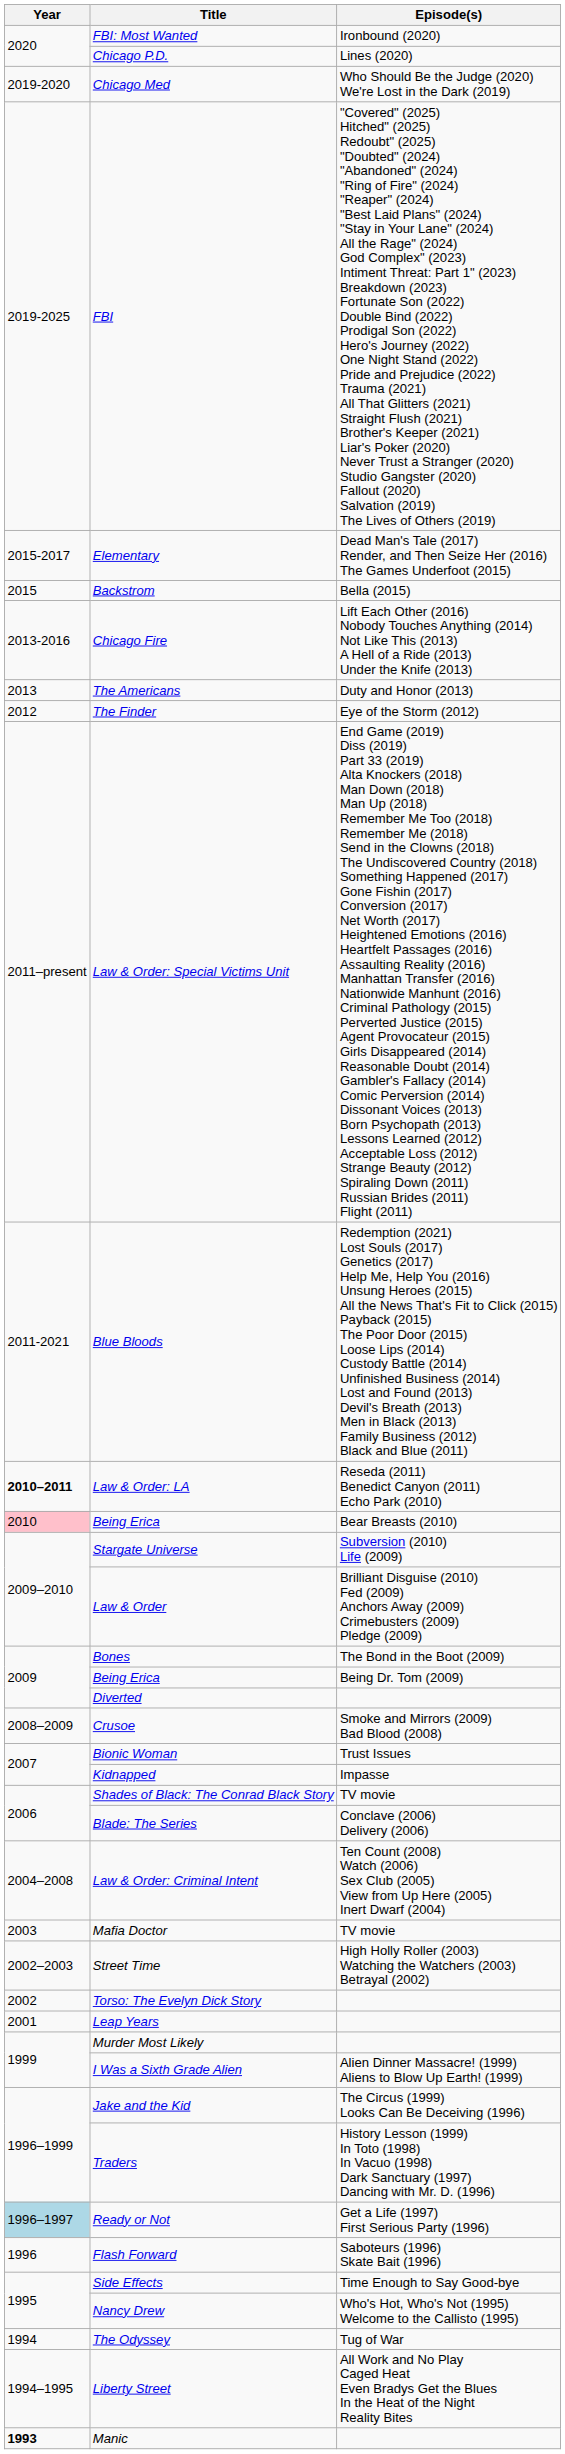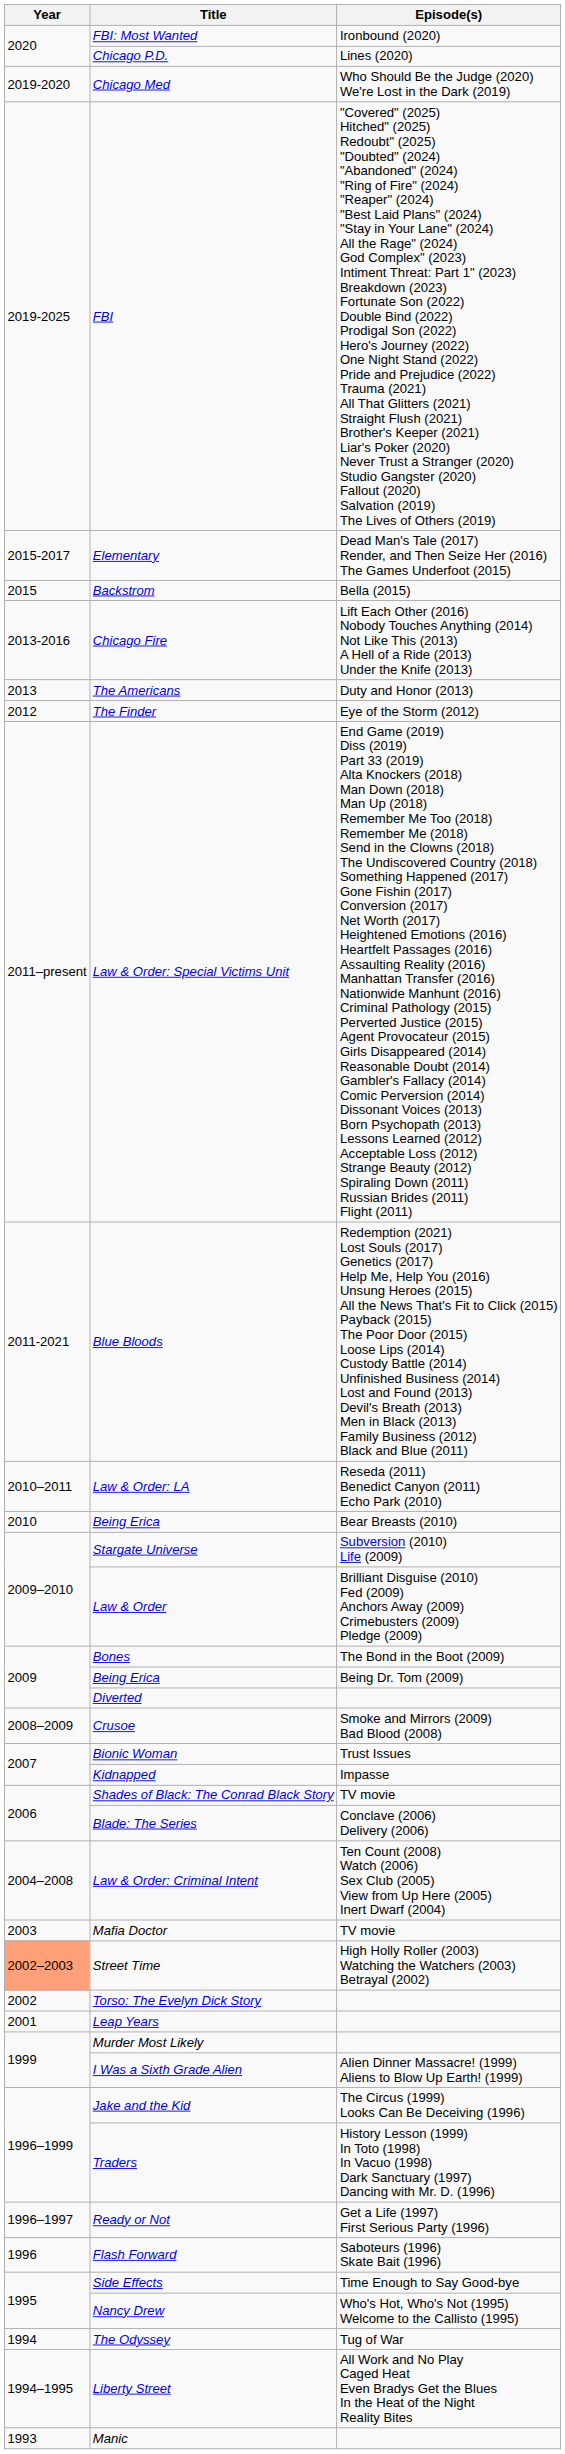(40, 1487) bold -> (40, 1487) normal
(22, 1522) pink background -> (22, 1522) no background
(40, 1966) no background -> (40, 1966) lightsalmon background
(40, 2220) lightblue background -> (40, 2220) no background
(22, 2439) bold -> (22, 2439) normal
